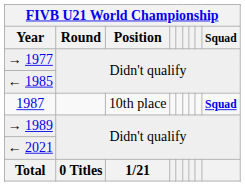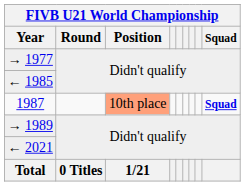(138, 103) no background -> (138, 103) lightsalmon background
